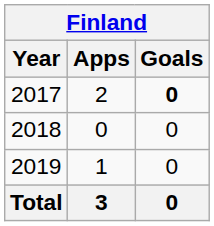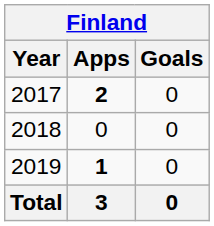(101, 94) normal -> (101, 94) bold
(172, 94) bold -> (172, 94) normal
(101, 166) normal -> (101, 166) bold
